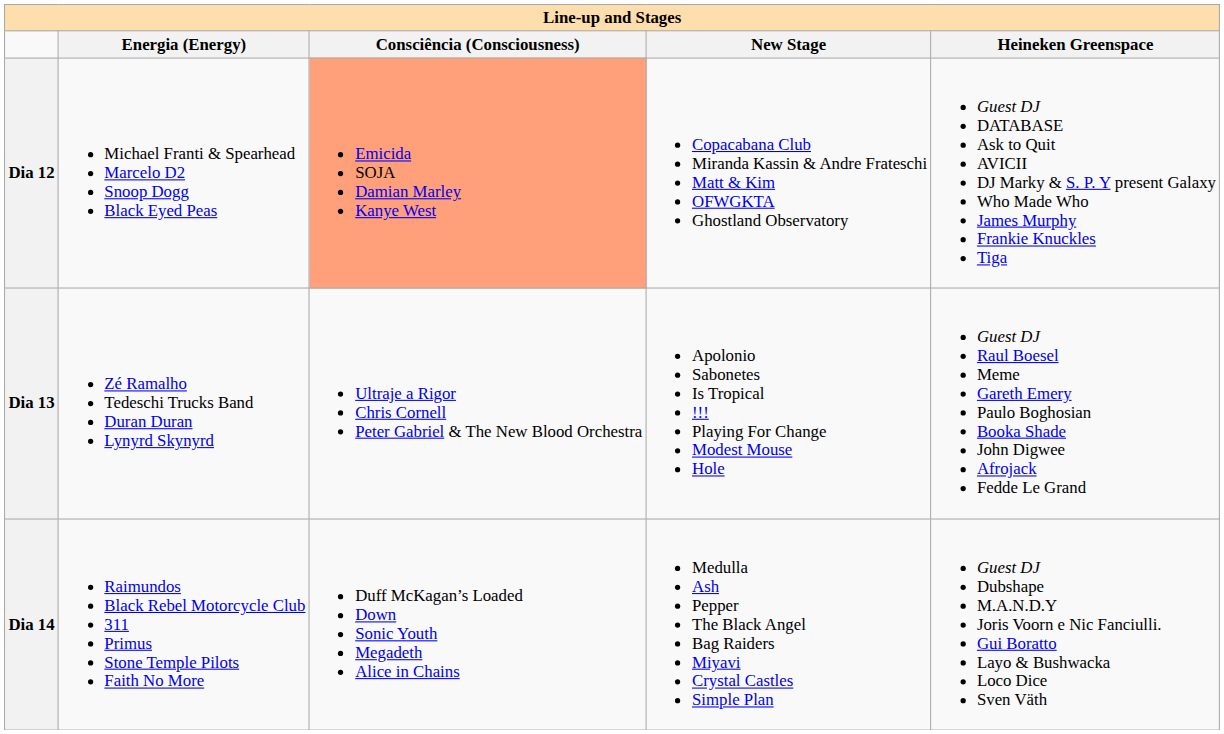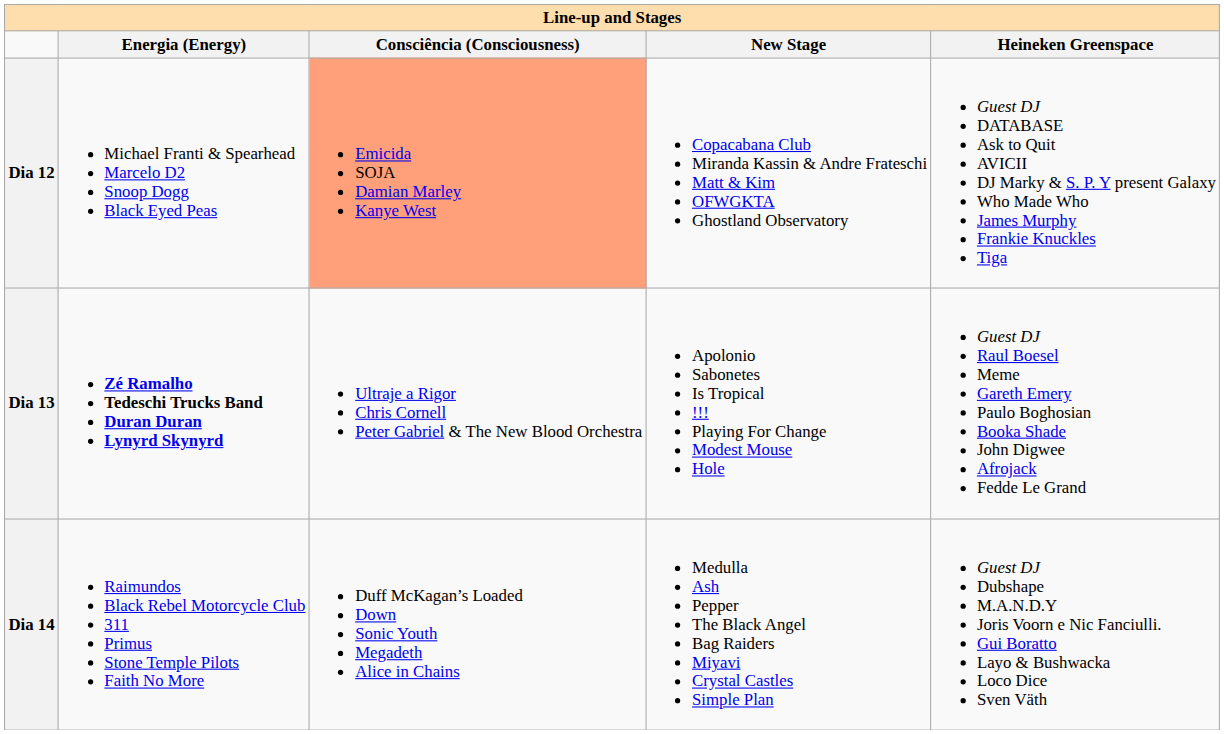(184, 413) normal -> (184, 413) bold
